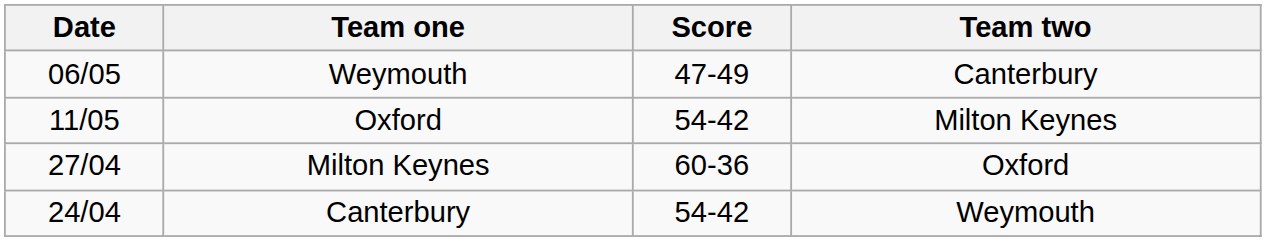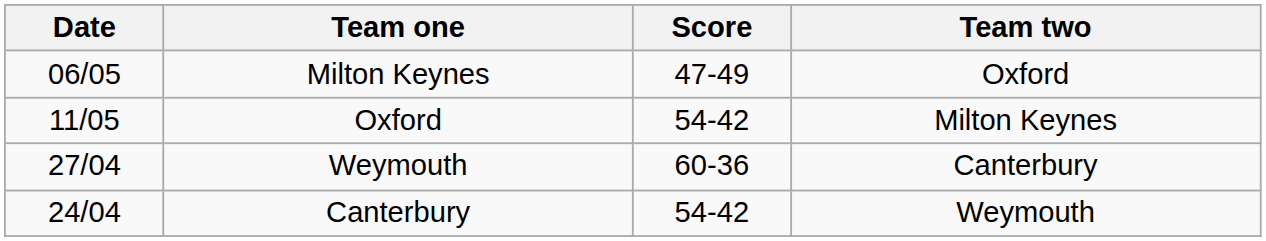(398, 73) Weymouth -> (398, 73) Milton Keynes
(1026, 73) Canterbury -> (1026, 73) Oxford
(398, 166) Milton Keynes -> (398, 166) Weymouth
(1026, 166) Oxford -> (1026, 166) Canterbury
